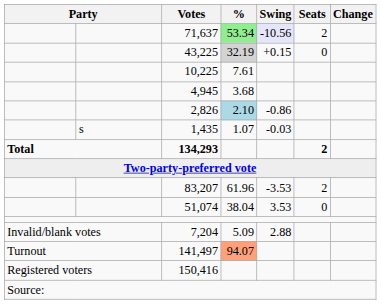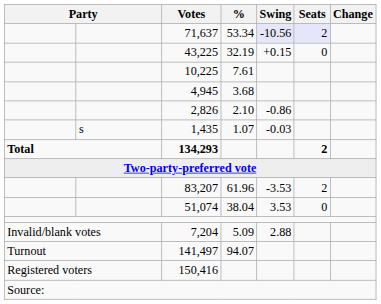(240, 33) lightgreen background -> (240, 33) no background
(324, 33) no background -> (324, 33) lavender background
(240, 52) lightgrey background -> (240, 52) no background
(243, 110) lightblue background -> (243, 110) no background
(240, 251) lightsalmon background -> (240, 251) no background
